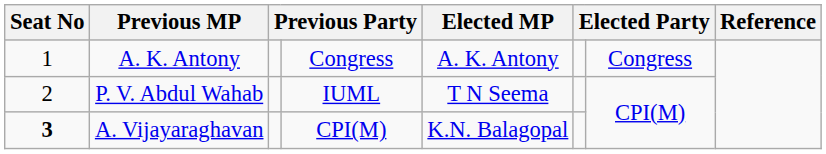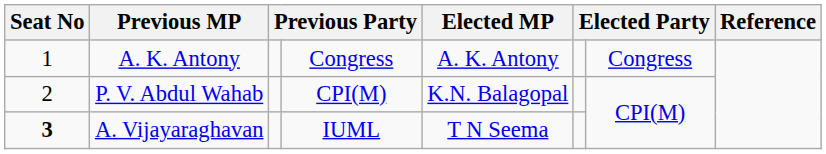(351, 93) IUML -> (351, 93) CPI(M)
(498, 93) T N Seema -> (498, 93) K.N. Balagopal
(351, 129) CPI(M) -> (351, 129) IUML
(498, 129) K.N. Balagopal -> (498, 129) T N Seema
